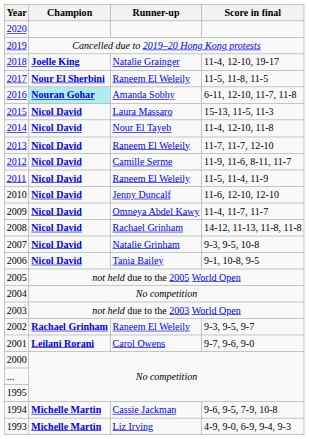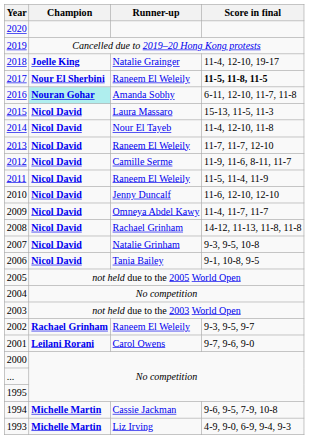(236, 79) normal -> (236, 79) bold
